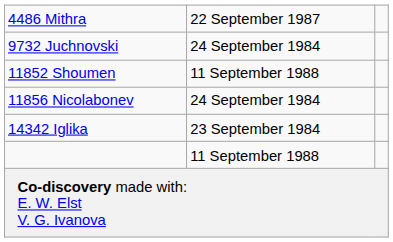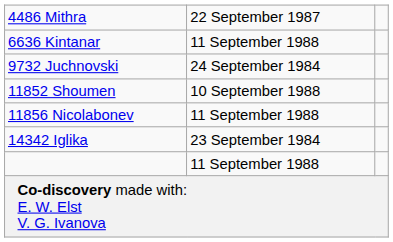+ row: (54, 42)
(255, 73) 11 September 1988 -> (255, 91) 10 September 1988
(255, 101) 24 September 1984 -> (255, 115) 11 September 1988
